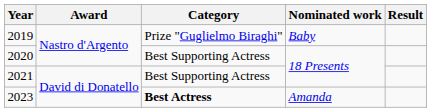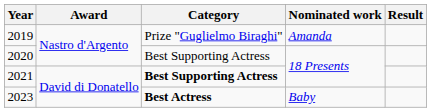(302, 35) Baby -> (310, 35) Amanda
(207, 76) normal -> (211, 76) bold
(310, 96) Amanda -> (302, 96) Baby
